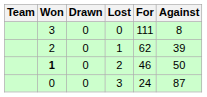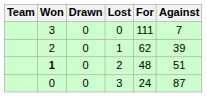(179, 30) 8 -> (179, 30) 7
(145, 65) 46 -> (145, 65) 48
(179, 65) 50 -> (179, 65) 51
